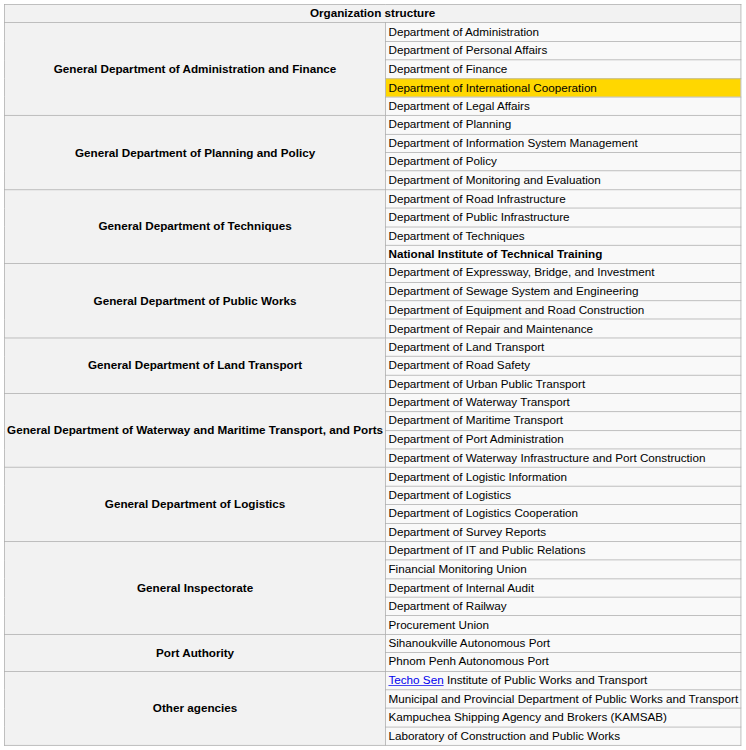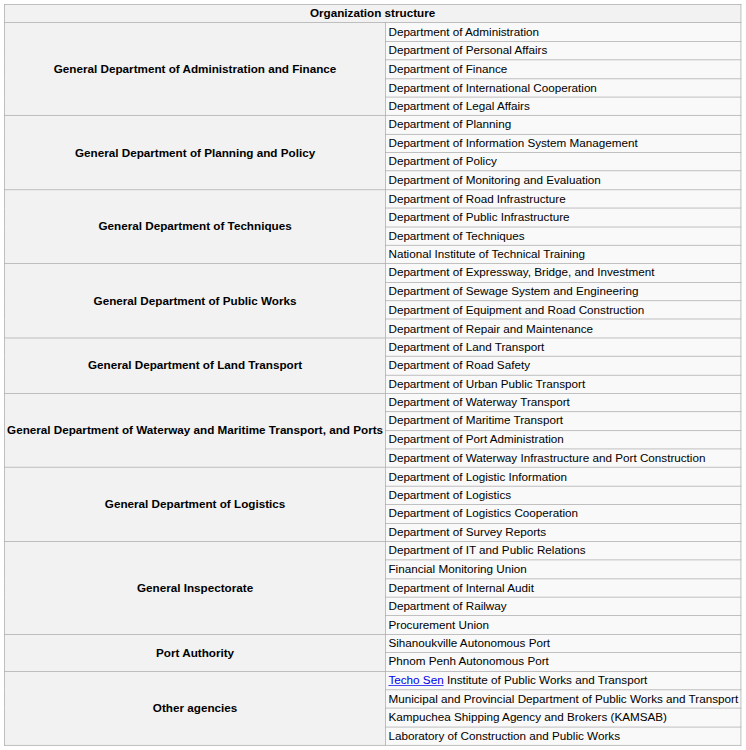(493, 87) gold background -> (493, 87) no background
(495, 254) bold -> (487, 254) normal
